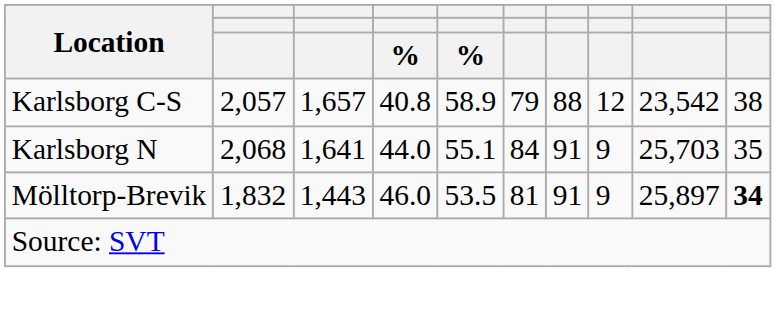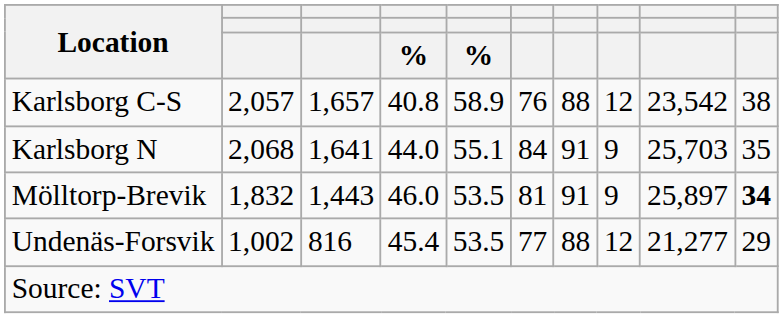(524, 101) 79 -> (533, 101) 76
+ row: (113, 241)
